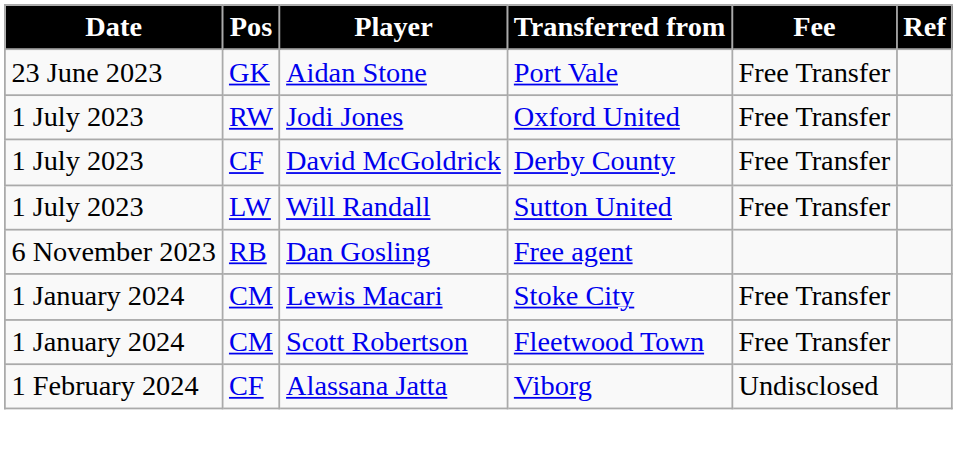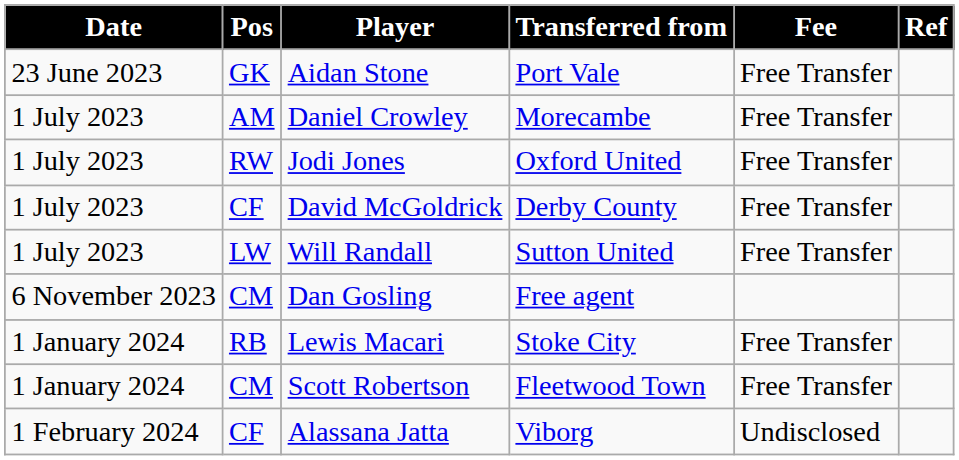+ row: (378, 116)
(248, 251) RB -> (251, 296) CM
(251, 296) CM -> (248, 341) RB
